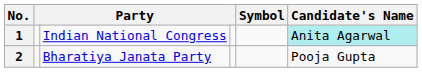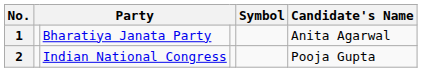(135, 36) Indian National Congress -> (127, 36) Bharatiya Janata Party
(341, 36) paleturquoise background -> (341, 36) no background
(127, 56) Bharatiya Janata Party -> (135, 56) Indian National Congress
